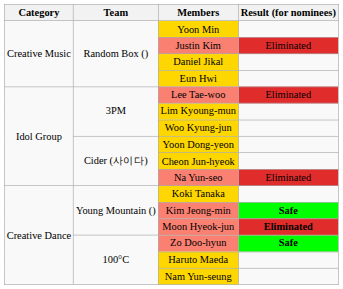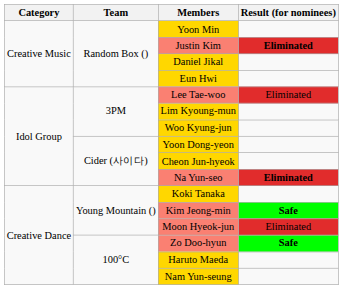(288, 45) normal -> (288, 45) bold
(288, 177) normal -> (288, 177) bold
(288, 227) bold -> (288, 227) normal
